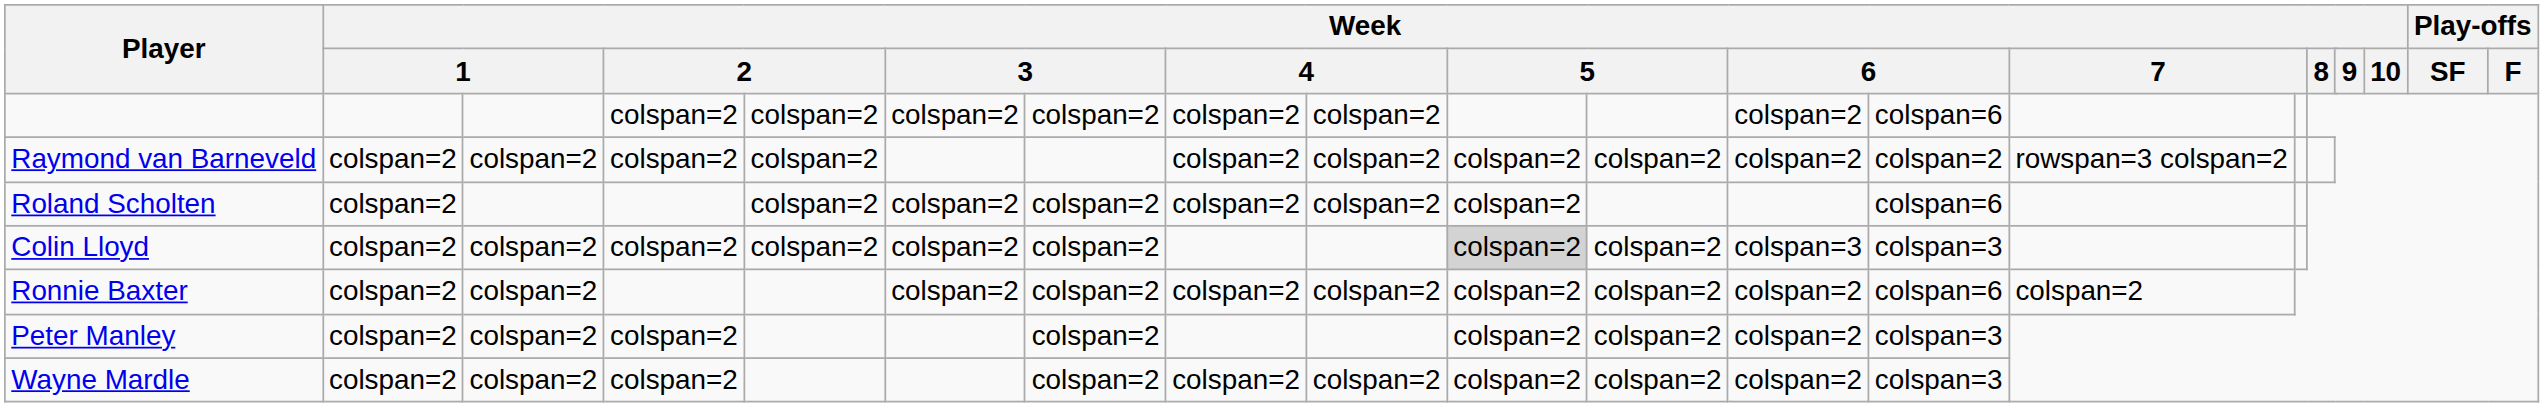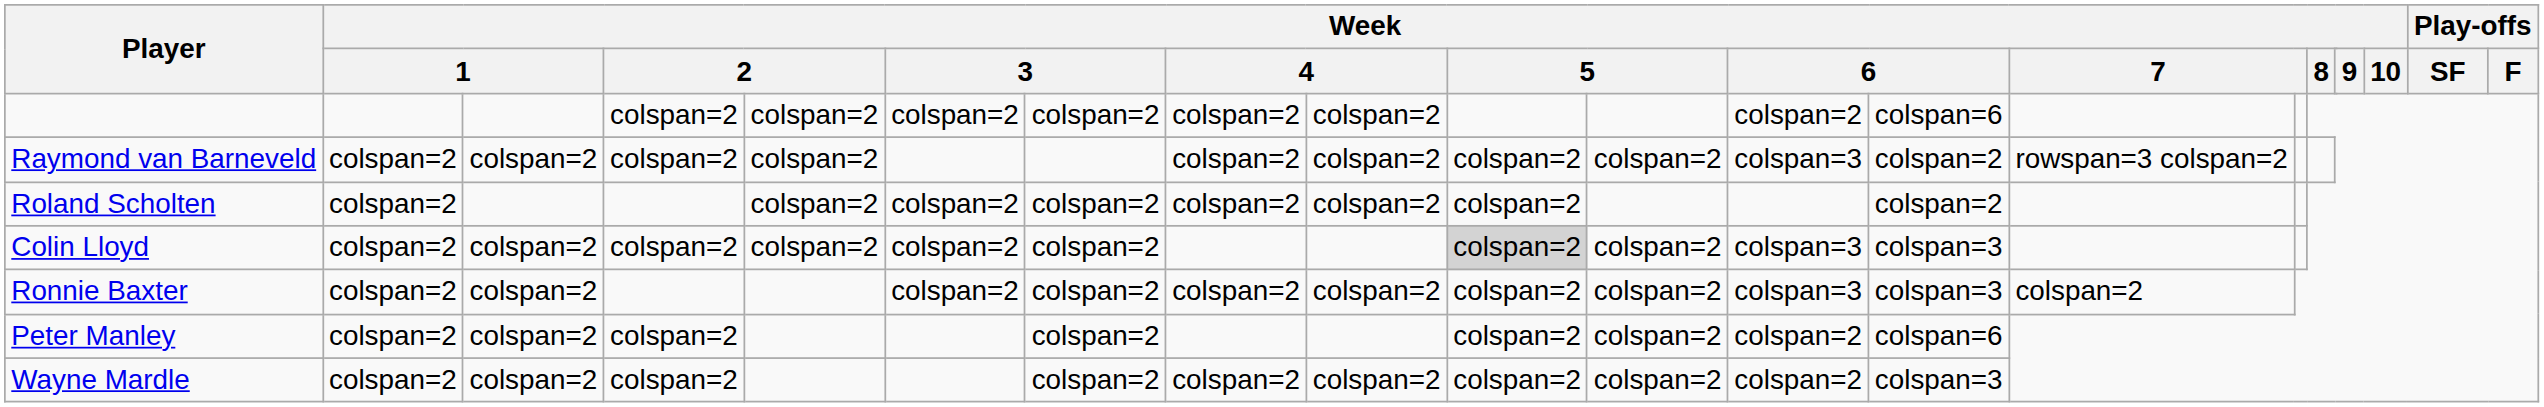(1798, 159) colspan=2 -> (1798, 159) colspan=3
(1939, 203) colspan=6 -> (1939, 203) colspan=2
(1798, 291) colspan=2 -> (1798, 291) colspan=3
(1939, 291) colspan=6 -> (1939, 291) colspan=3
(1939, 335) colspan=3 -> (1939, 335) colspan=6
